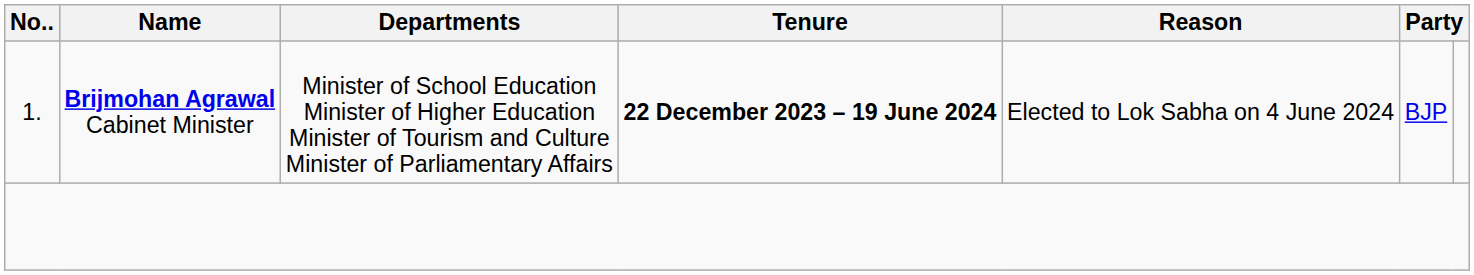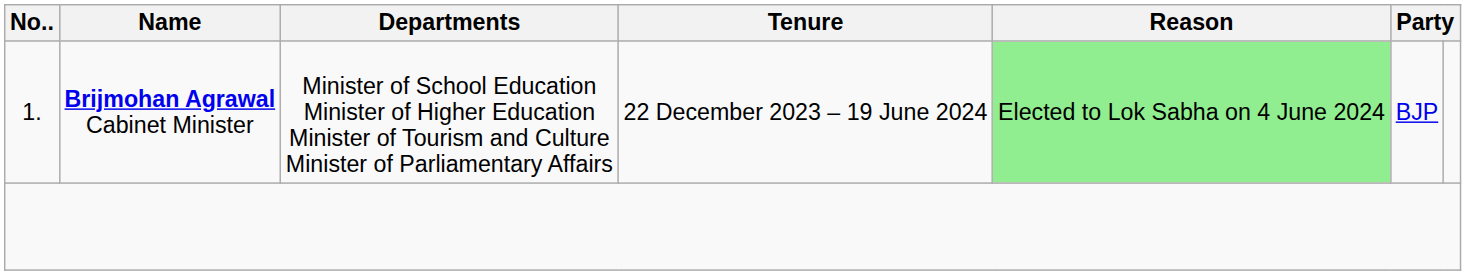(810, 111) bold -> (805, 111) normal
(1201, 111) no background -> (1192, 111) lightgreen background
